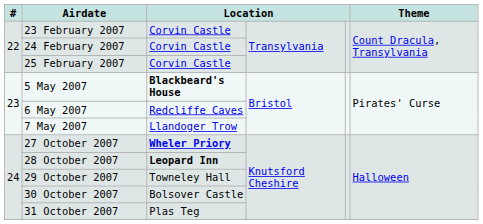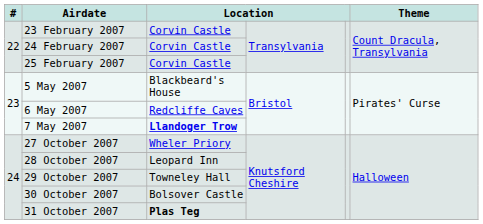(187, 87) bold -> (187, 87) normal
(193, 127) normal -> (193, 127) bold
(190, 144) bold -> (190, 144) normal
(184, 160) bold -> (184, 160) normal
(174, 211) normal -> (174, 211) bold
